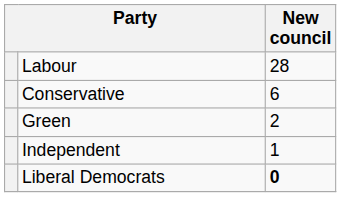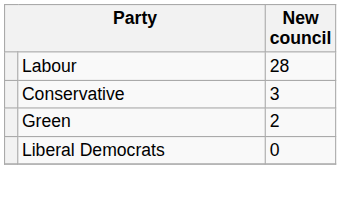(275, 94) 6 -> (275, 94) 3
- row: (71, 149)
(275, 177) bold -> (275, 149) normal
